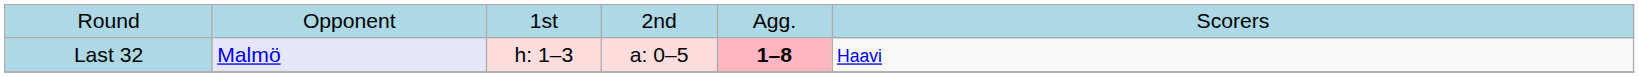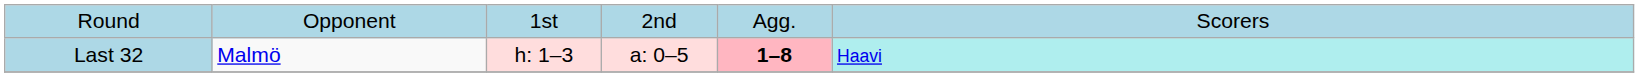(249, 54) lavender background -> (249, 54) no background
(859, 56) no background -> (859, 56) paleturquoise background
